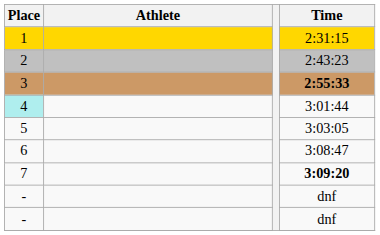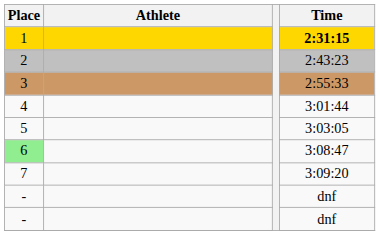(327, 38) normal -> (327, 38) bold
(327, 83) bold -> (327, 83) normal
(24, 106) paleturquoise background -> (24, 106) no background
(24, 151) no background -> (24, 151) lightgreen background
(327, 173) bold -> (327, 173) normal
